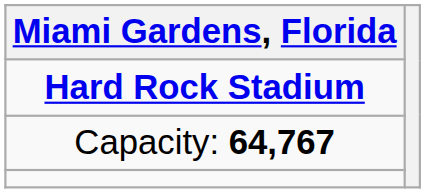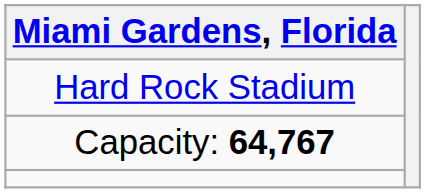(205, 87) bold -> (205, 87) normal
